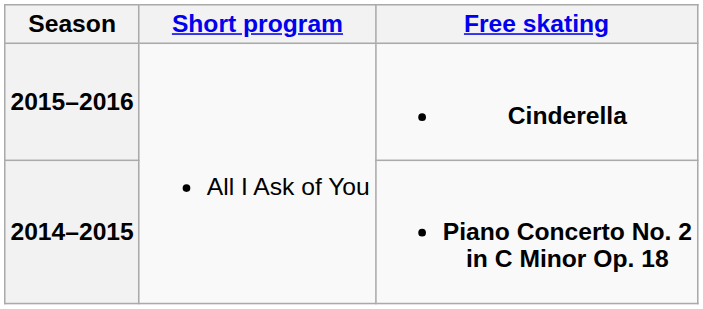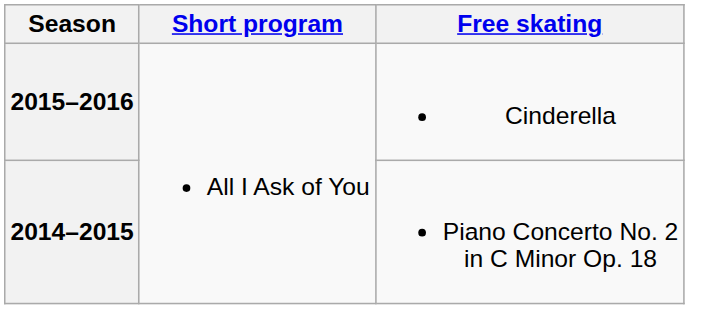(537, 116) bold -> (530, 116) normal
(537, 246) bold -> (530, 246) normal
